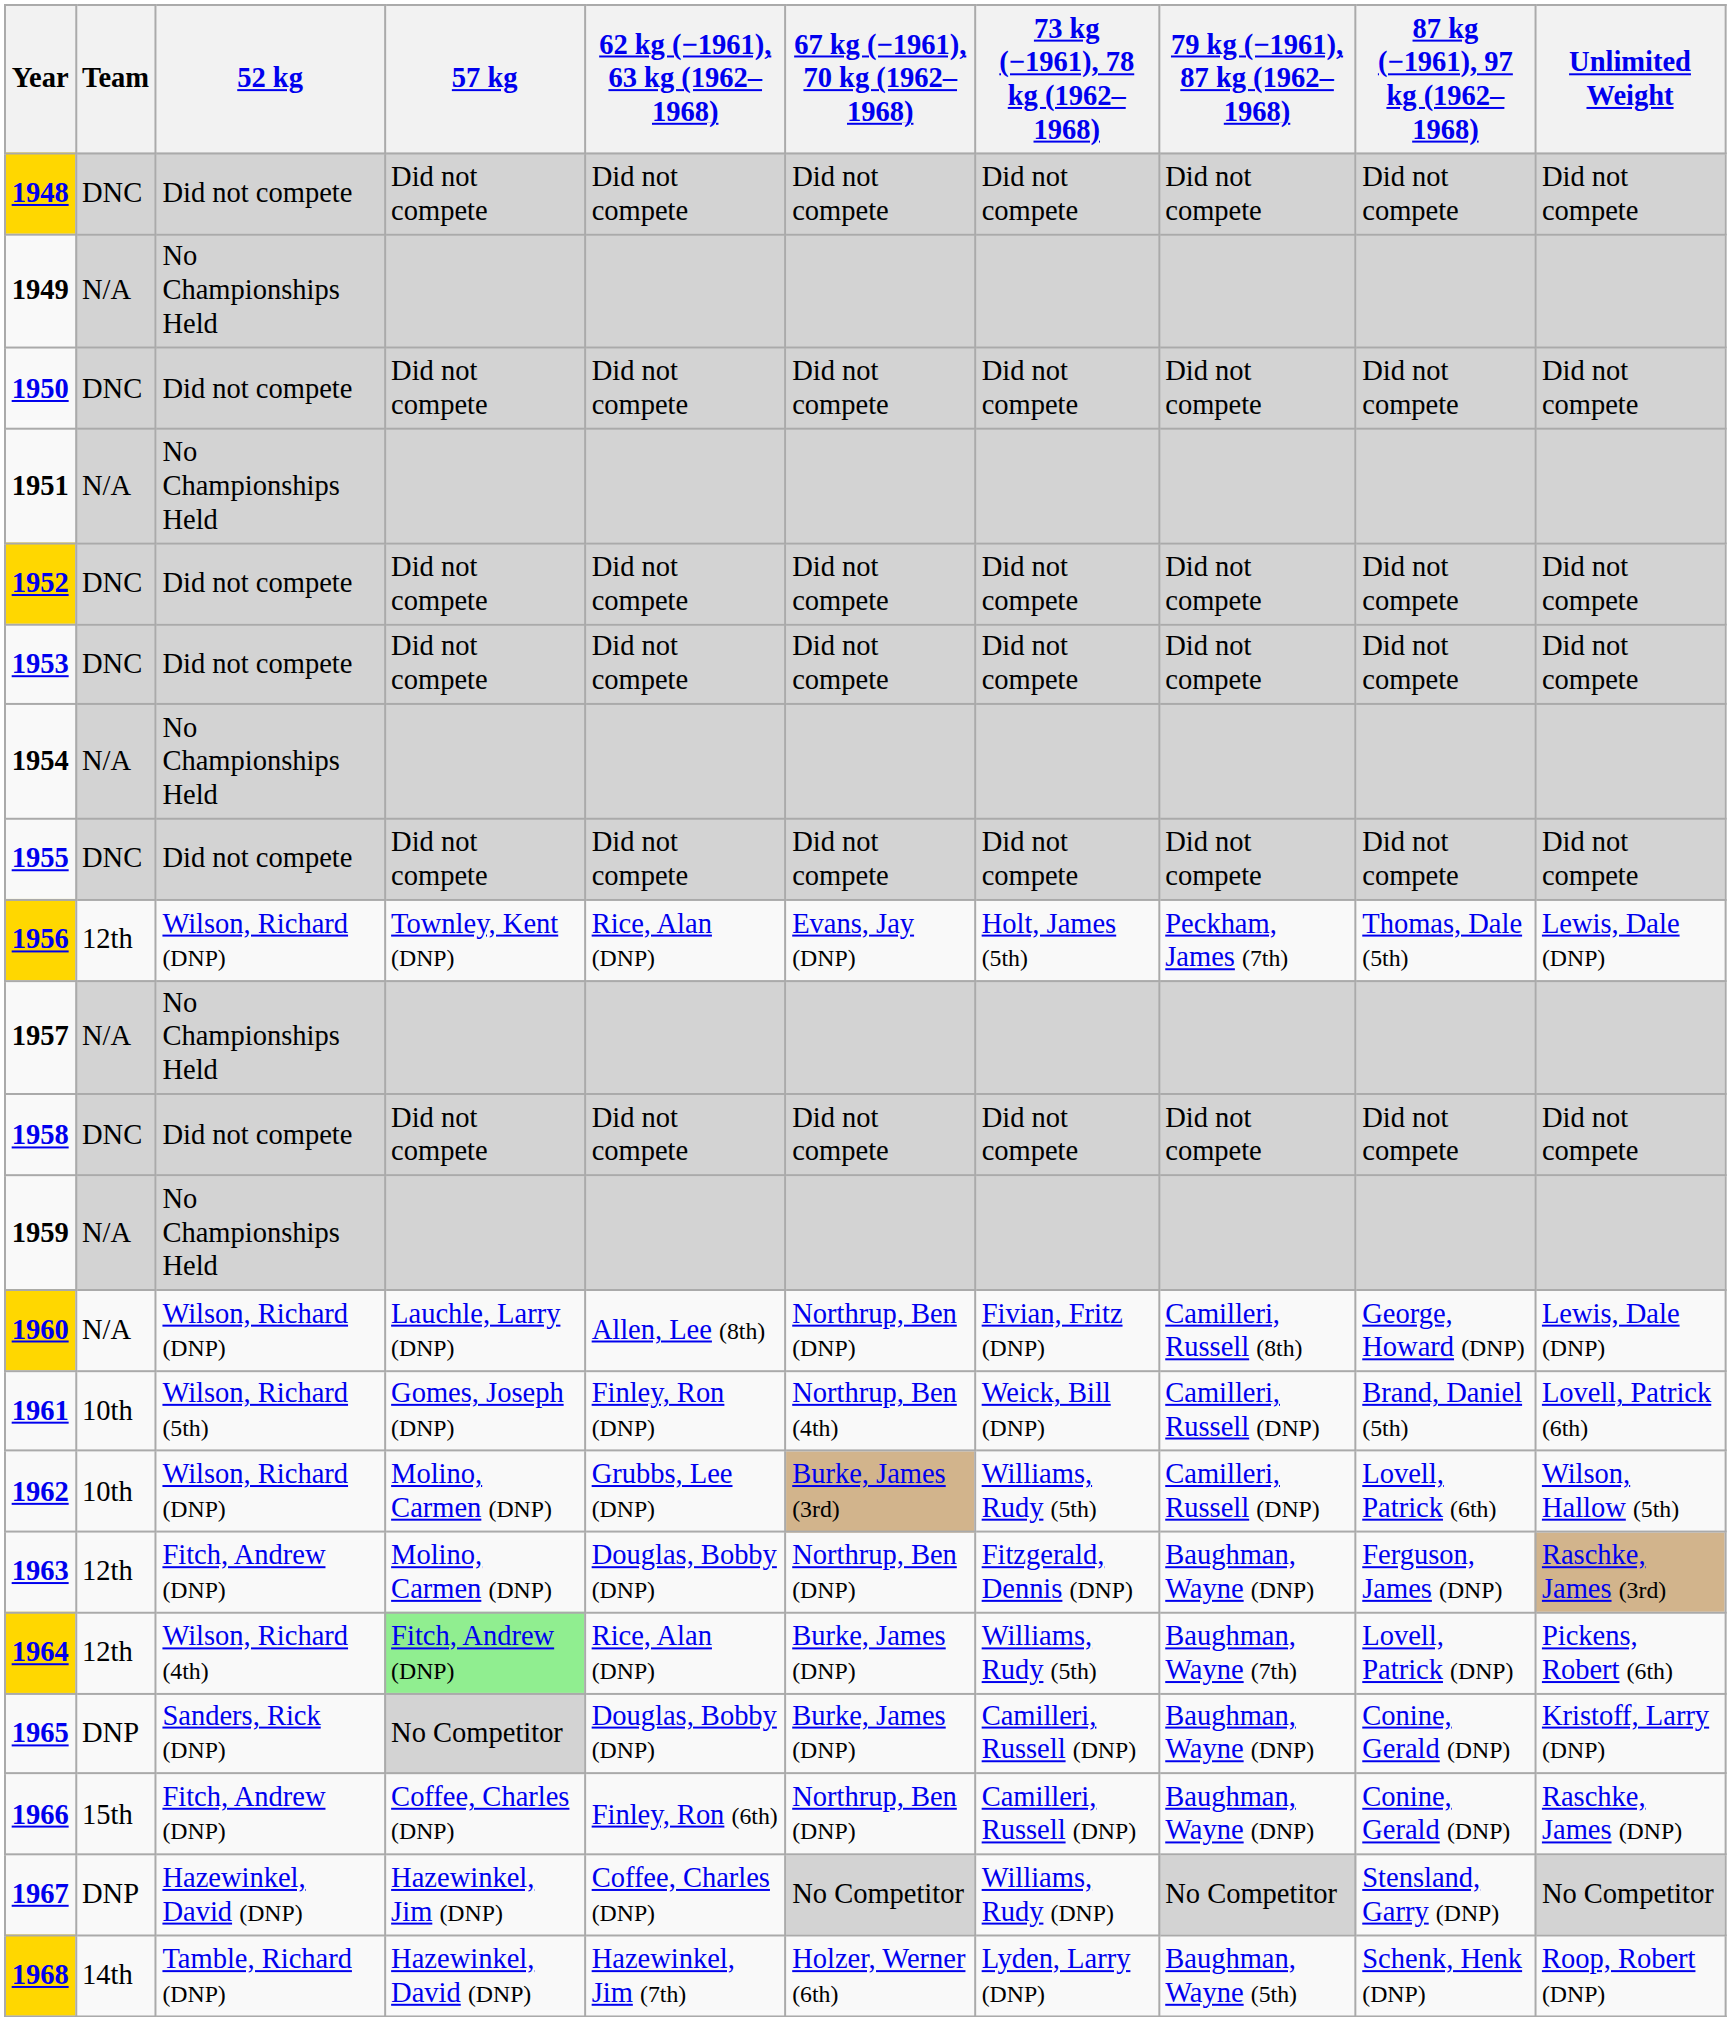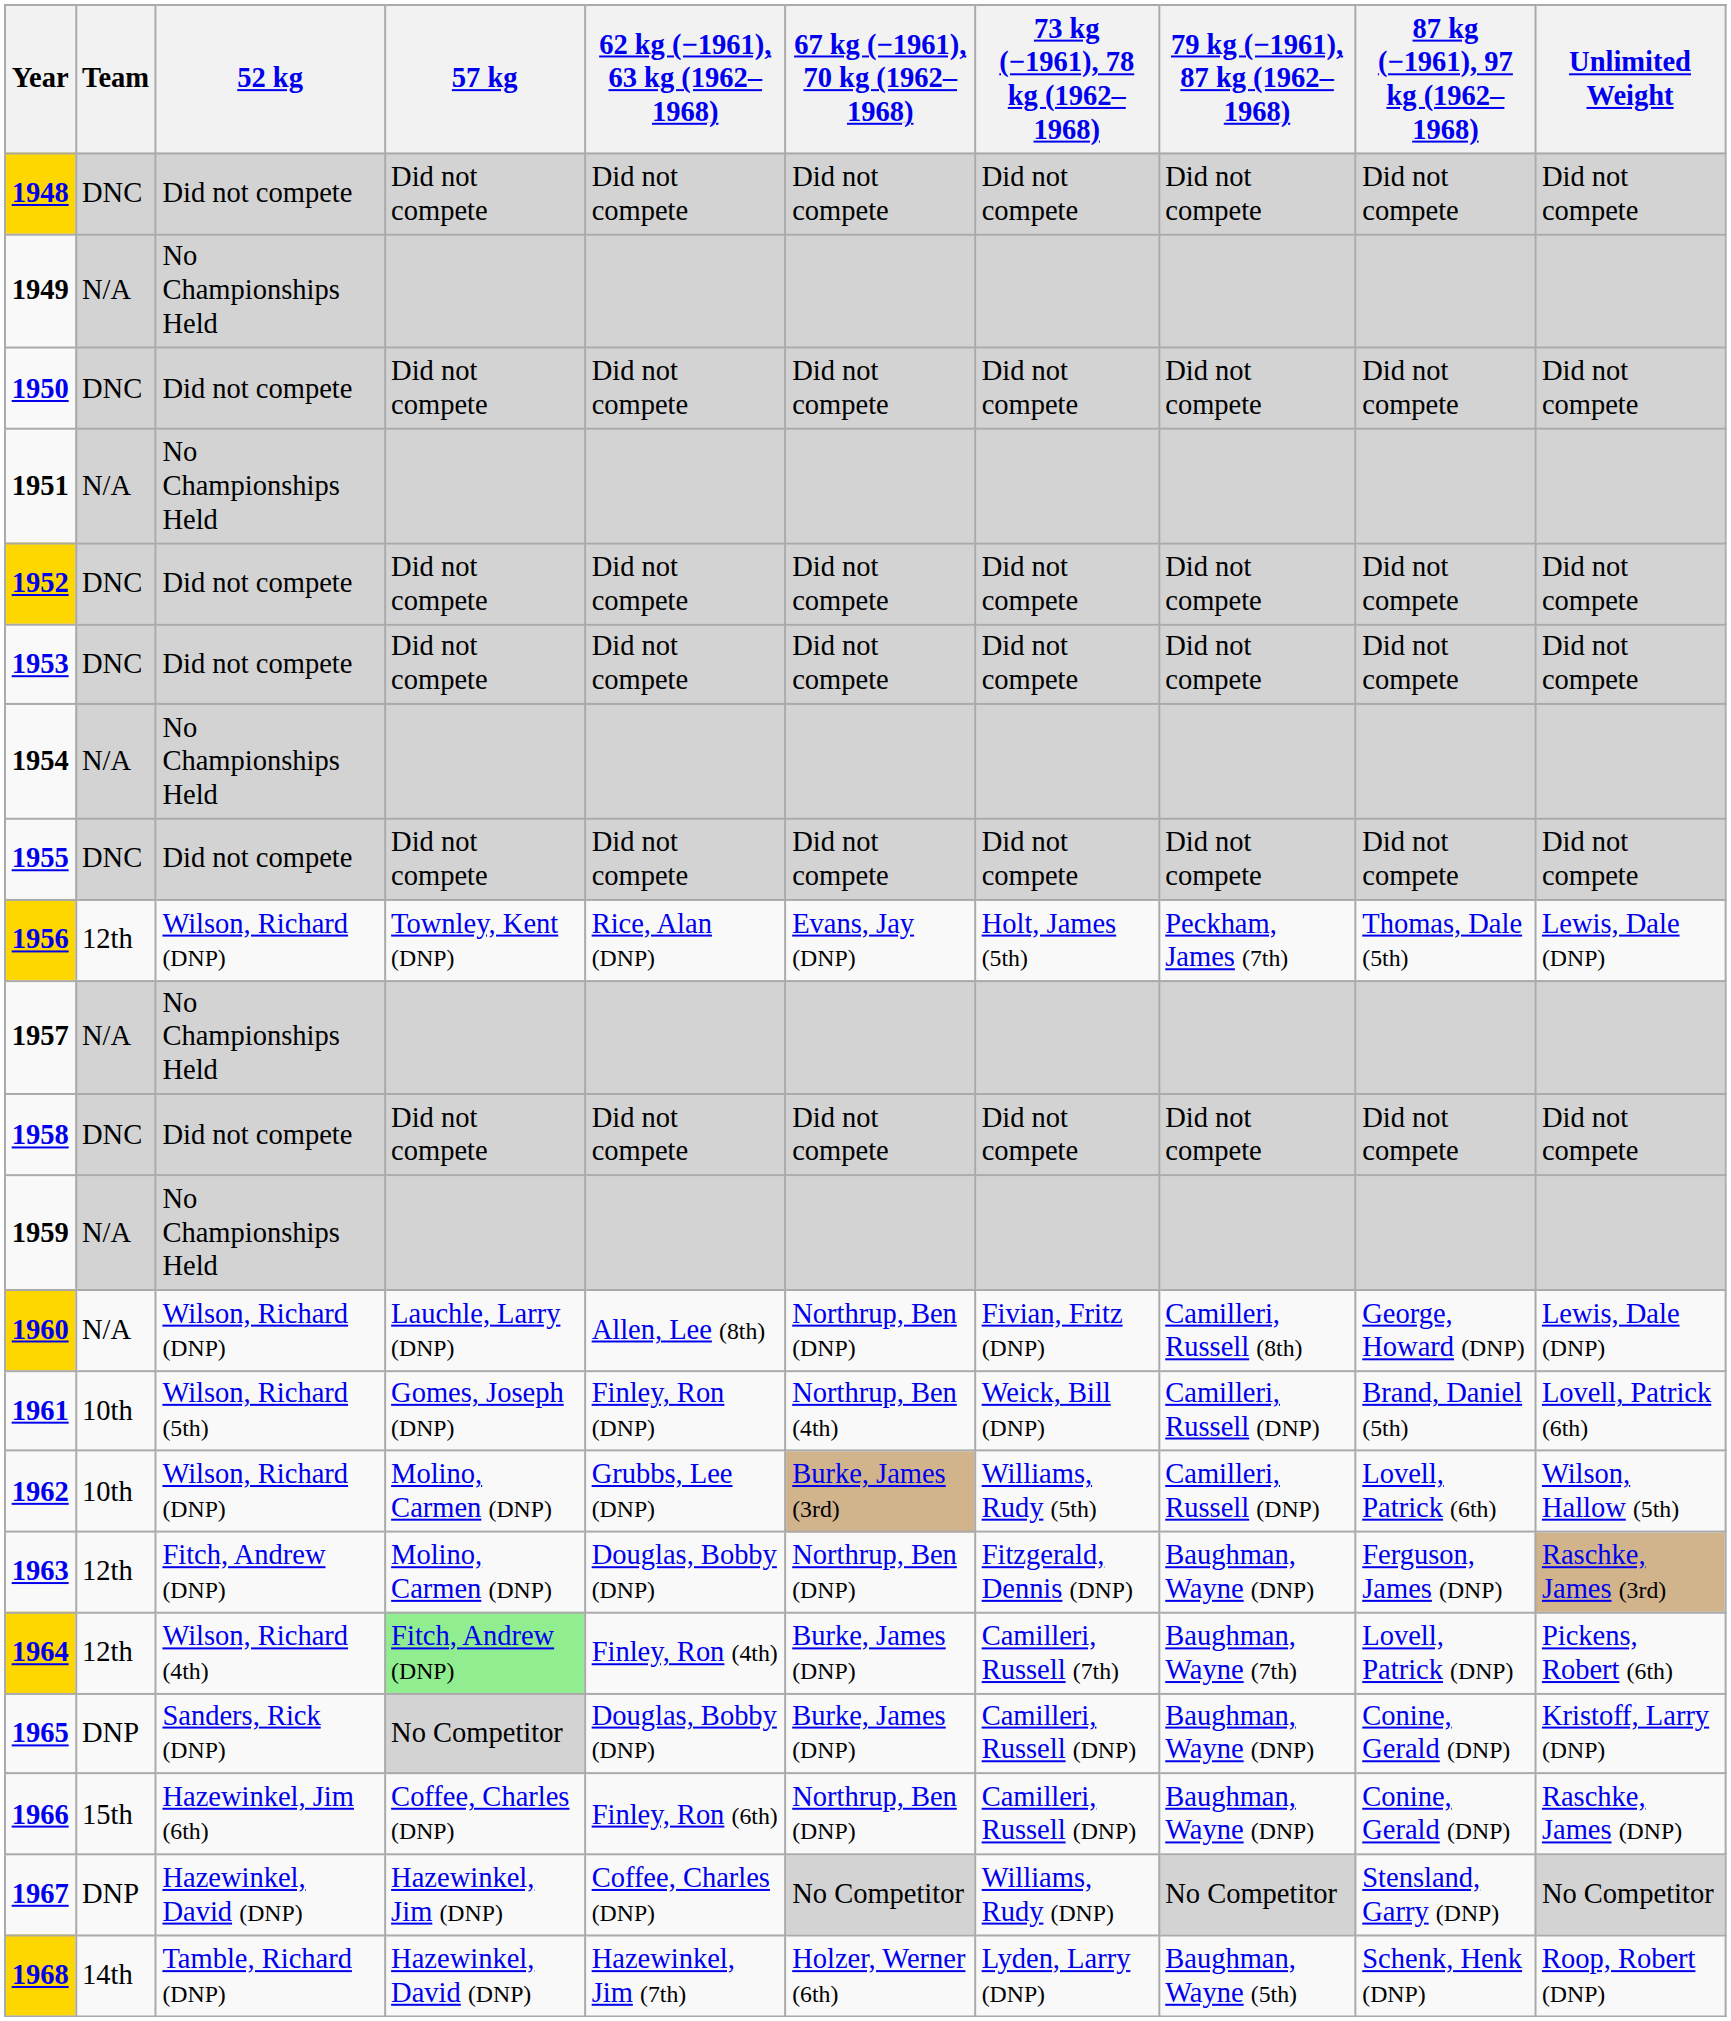(652, 1652) Rice, Alan (DNP) -> (685, 1652) Finley, Ron (4th)
(1039, 1652) Williams, Rudy (5th) -> (1050, 1652) Camilleri, Russell (7th)
(244, 1813) Fitch, Andrew (DNP) -> (258, 1813) Hazewinkel, Jim (6th)
